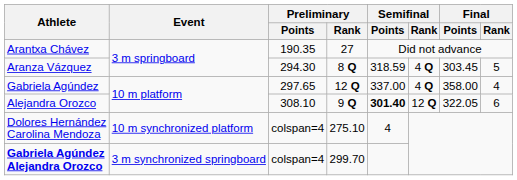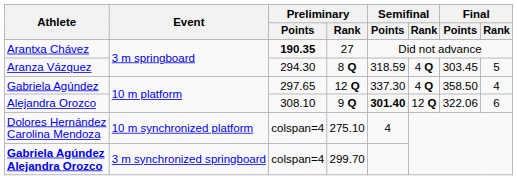(298, 49) normal -> (298, 49) bold
(388, 86) 337.00 -> (388, 86) 337.30
(460, 86) 358.00 -> (460, 86) 358.50
(460, 104) 322.05 -> (460, 104) 322.06
